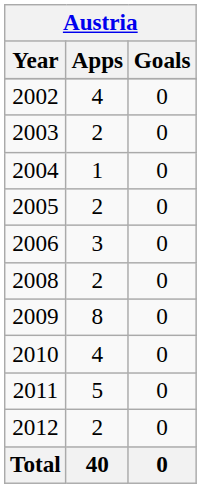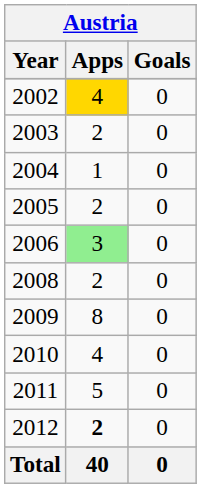(97, 96) no background -> (97, 96) gold background
(97, 243) no background -> (97, 243) lightgreen background
(97, 427) normal -> (97, 427) bold
